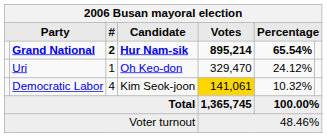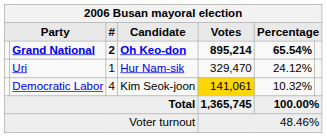(154, 50) Hur Nam-sik -> (153, 50) Oh Keo-don
(151, 68) Oh Keo-don -> (152, 68) Hur Nam-sik
